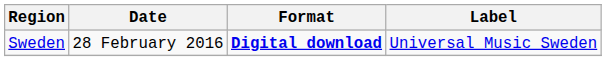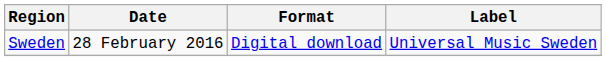(307, 43) bold -> (307, 43) normal
